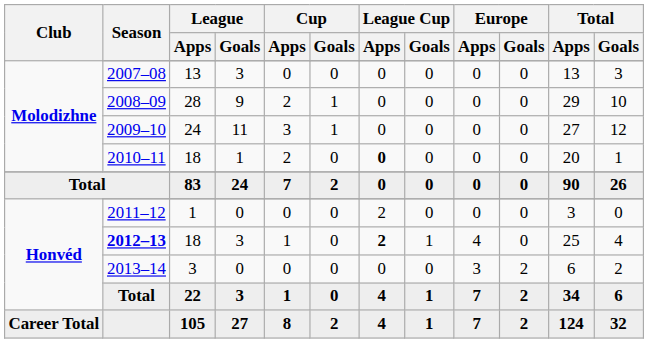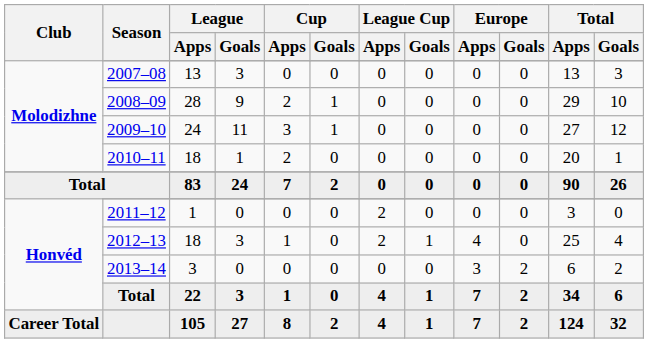(382, 157) bold -> (382, 157) normal
(136, 241) bold -> (136, 241) normal
(382, 241) bold -> (382, 241) normal
